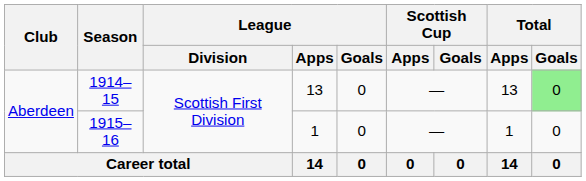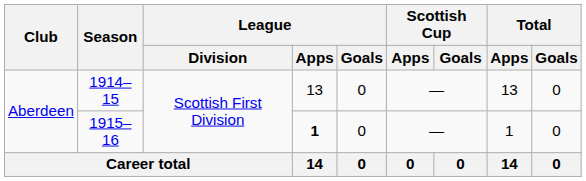(556, 90) lightgreen background -> (556, 90) no background
(315, 131) normal -> (315, 131) bold
